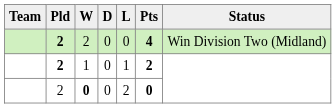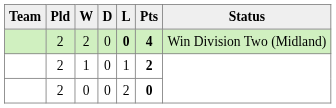(60, 41) bold -> (60, 41) normal
(126, 41) normal -> (126, 41) bold
(60, 66) bold -> (60, 66) normal
(86, 90) bold -> (86, 90) normal
